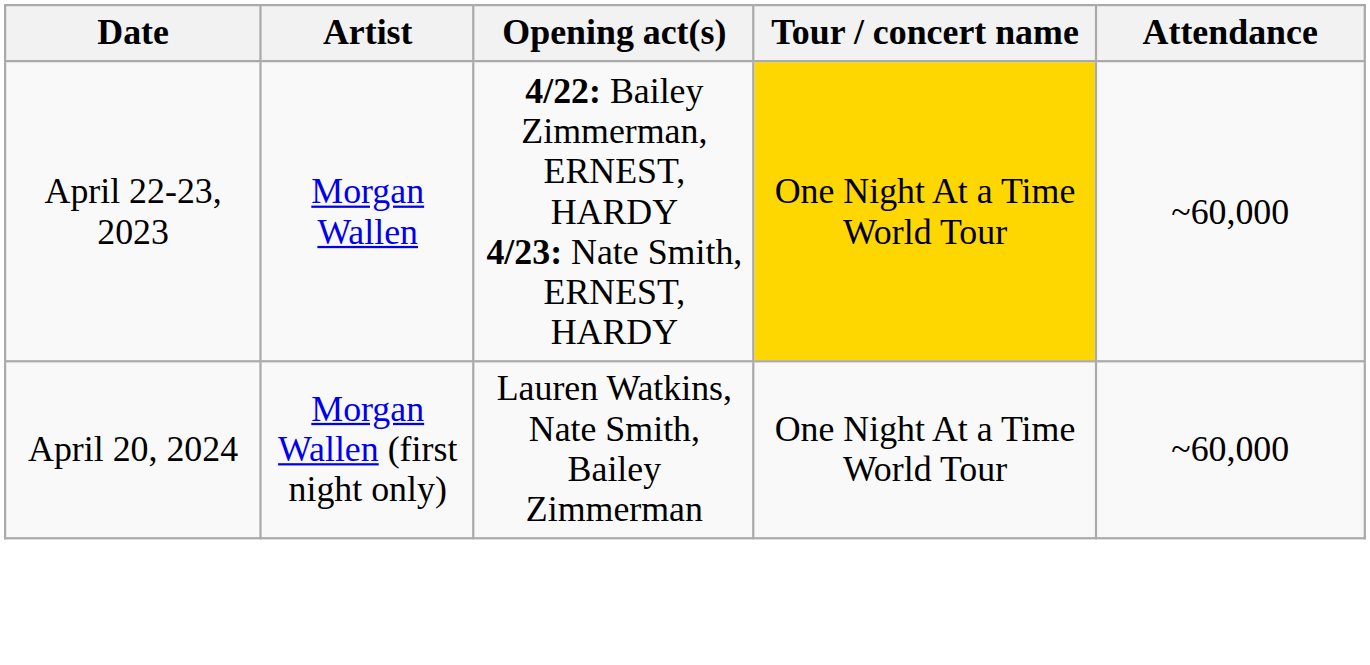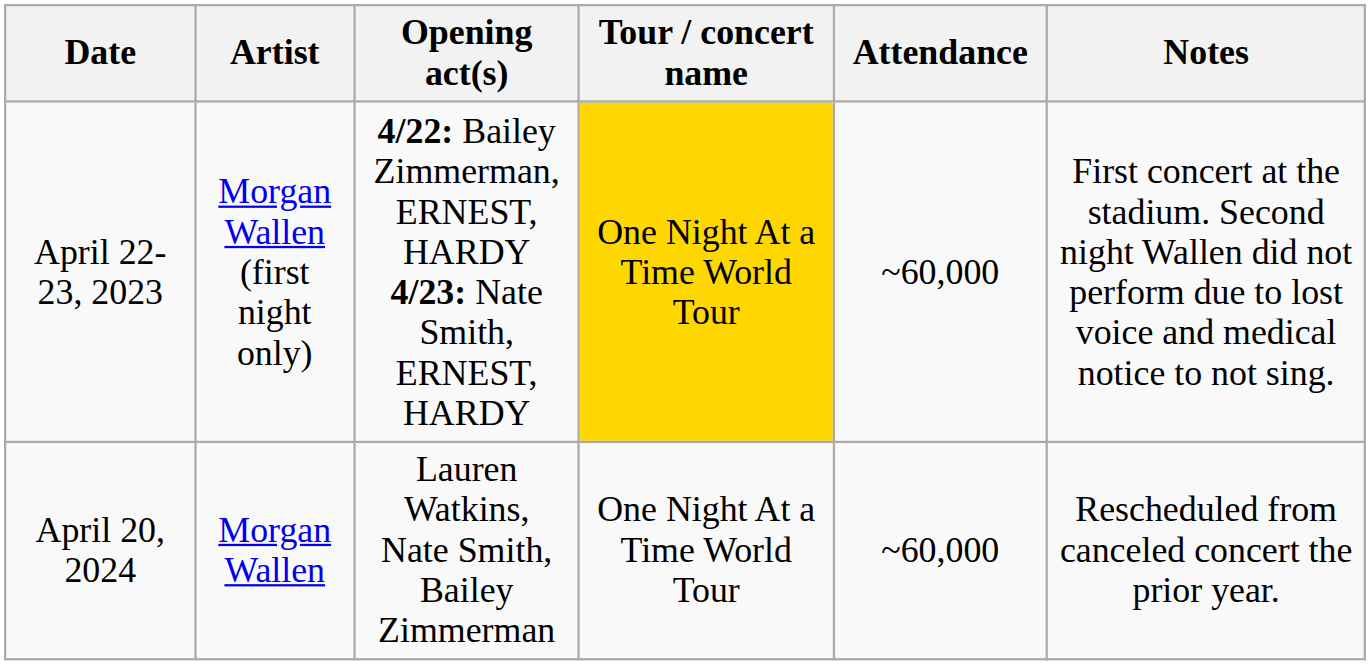+ column: (1206, 53)
(368, 210) Morgan Wallen -> (275, 271) Morgan Wallen (first night only)
(368, 448) Morgan Wallen (first night only) -> (275, 549) Morgan Wallen
